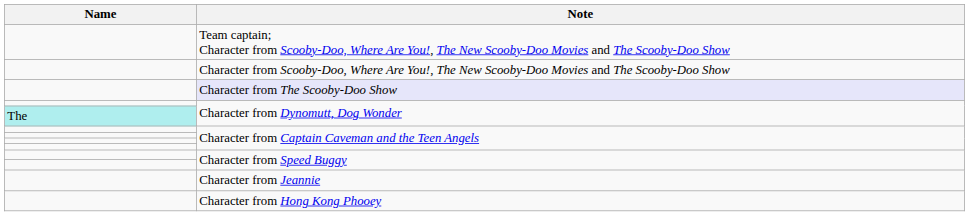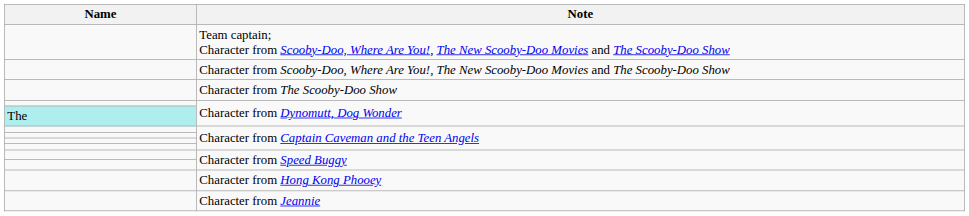(298, 89) lavender background -> (298, 89) no background
(260, 180) Character from Jeannie -> (290, 180) Character from Hong Kong Phooey
(290, 200) Character from Hong Kong Phooey -> (260, 200) Character from Jeannie
